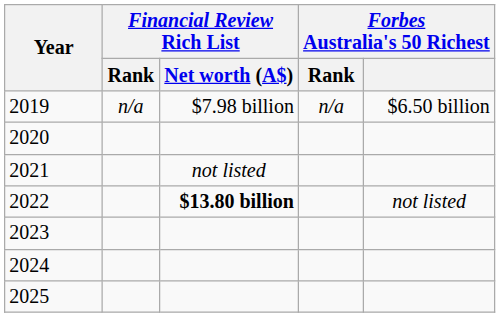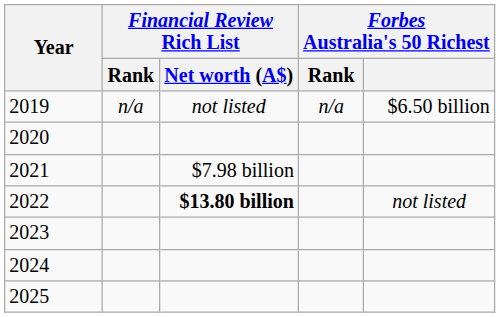(243, 106) $7.98 billion -> (229, 106) not listed
(229, 169) not listed -> (243, 169) $7.98 billion
